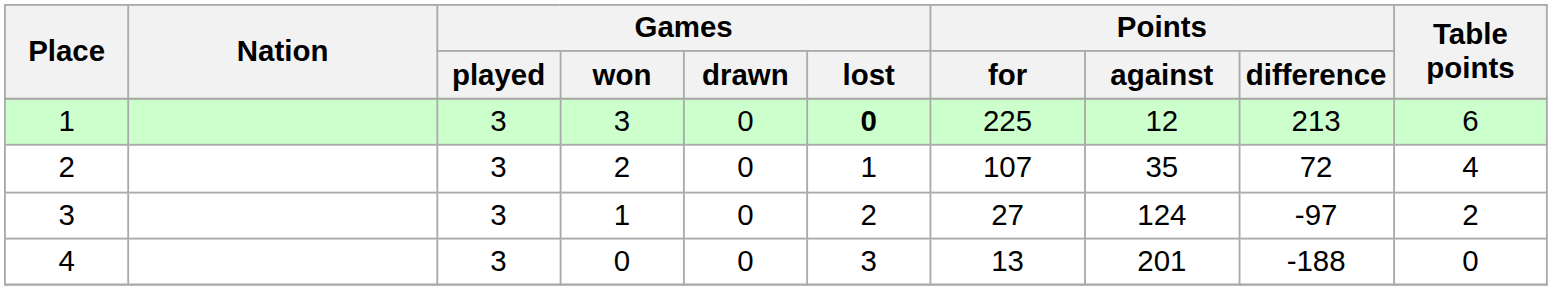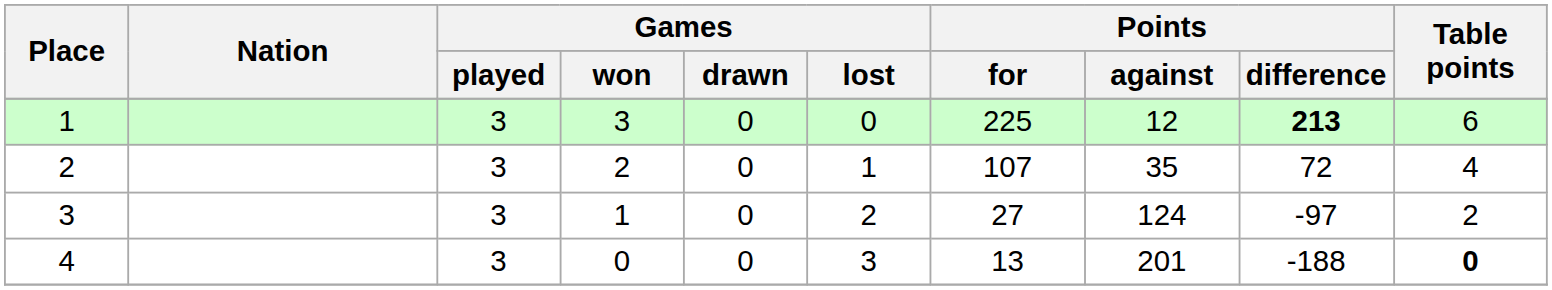(869, 121) bold -> (869, 121) normal
(1316, 121) normal -> (1316, 121) bold
(1470, 261) normal -> (1470, 261) bold
